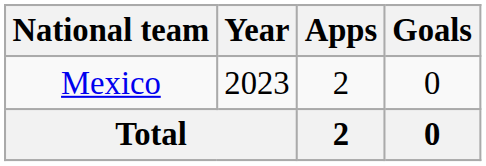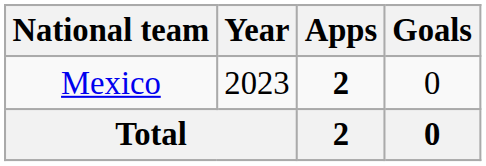(341, 82) normal -> (341, 82) bold
